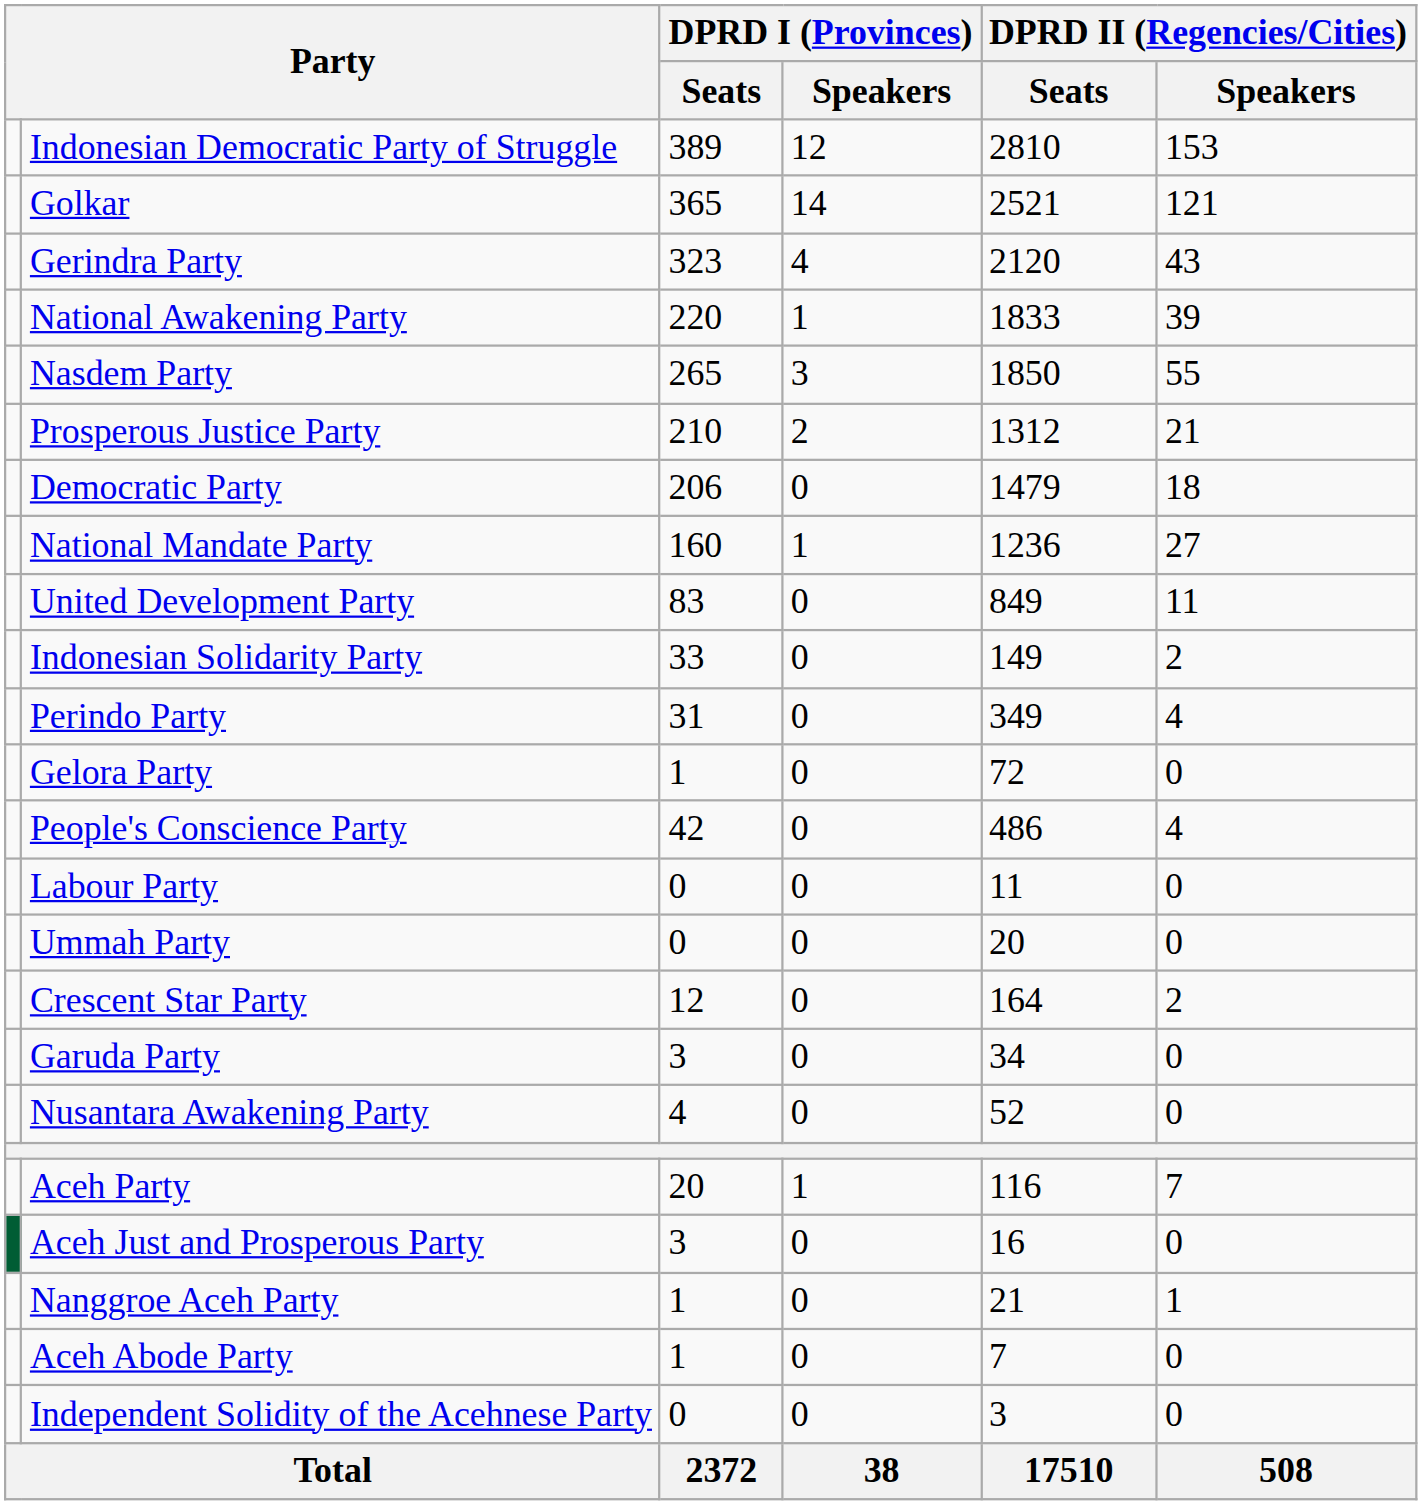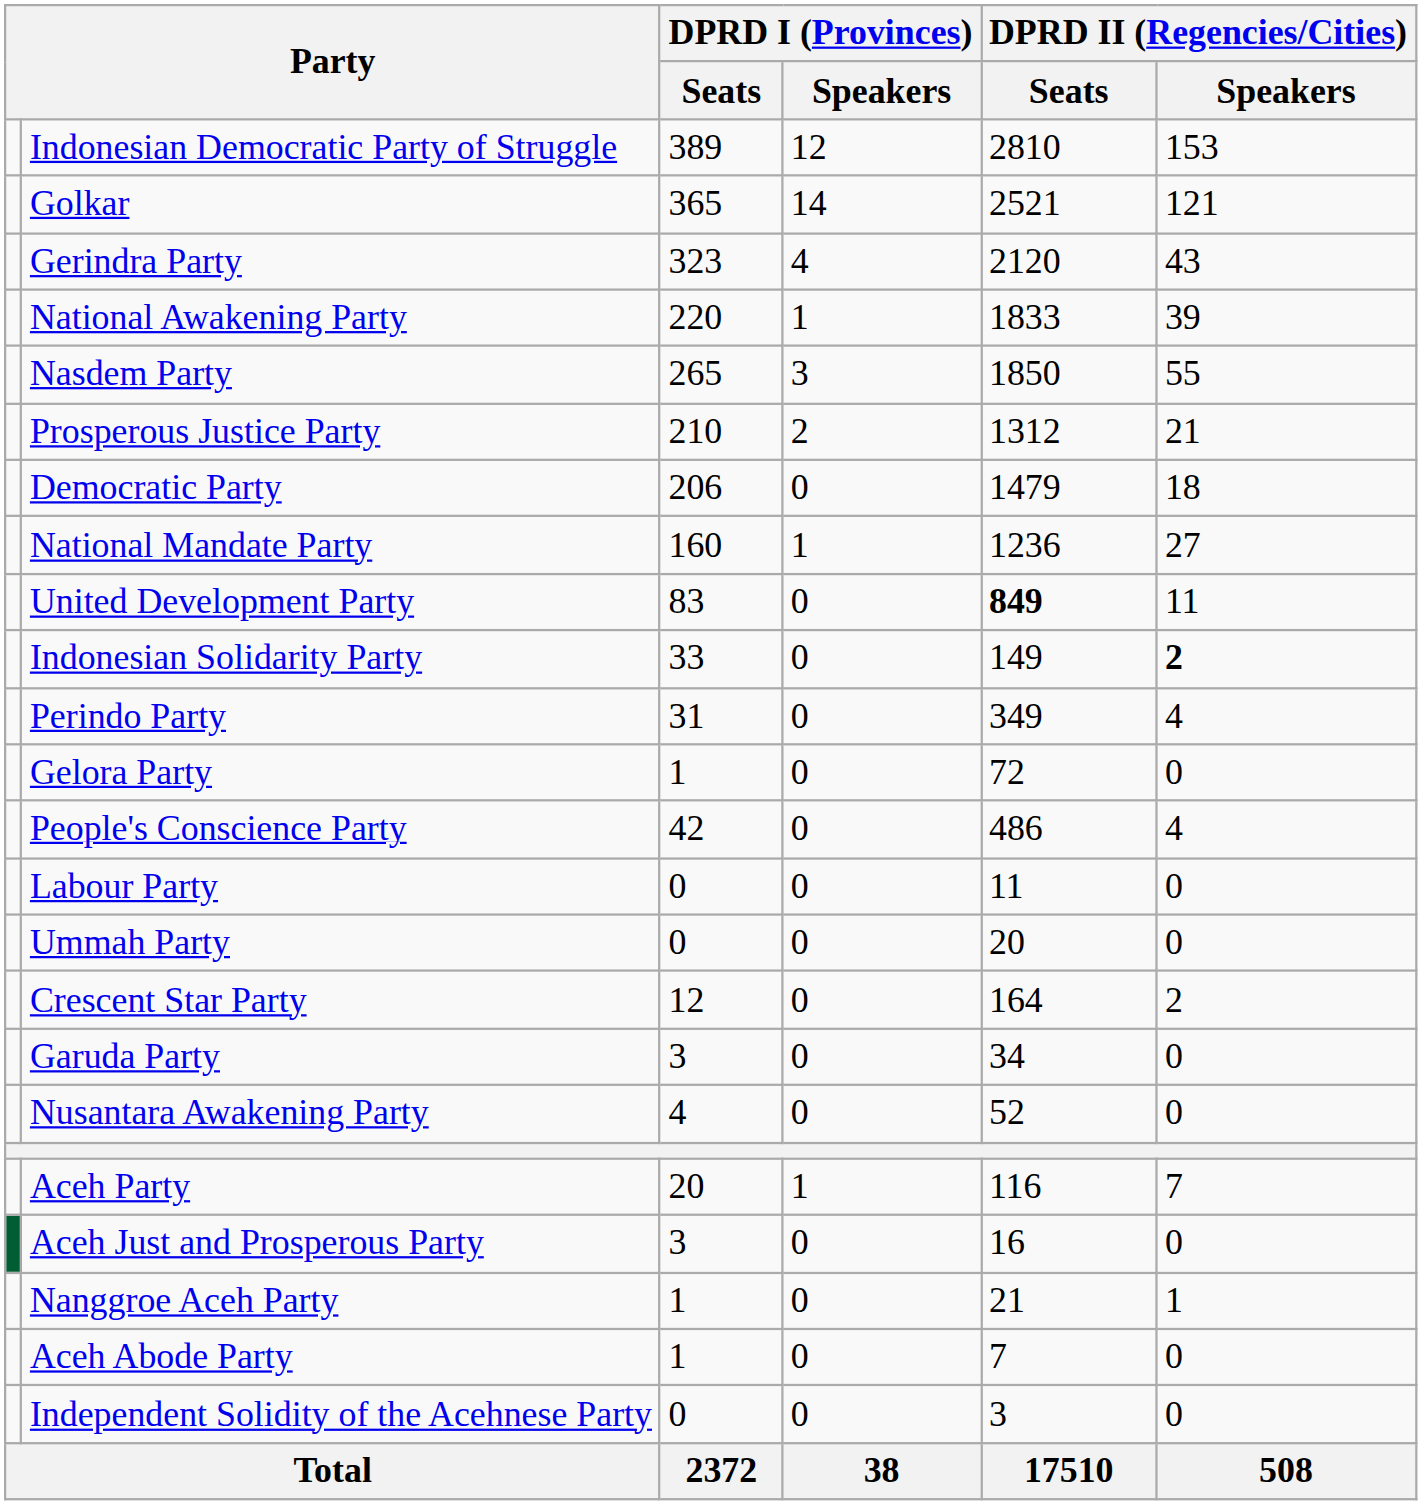(1016, 601) normal -> (1016, 601) bold
(1174, 658) normal -> (1174, 658) bold
